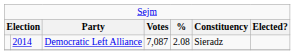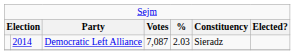(181, 42) 2.08 -> (181, 42) 2.03
